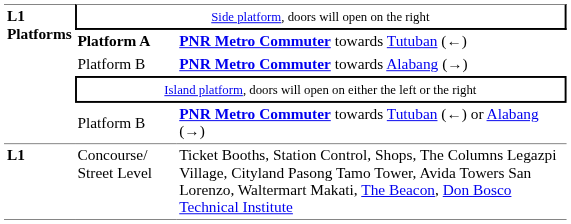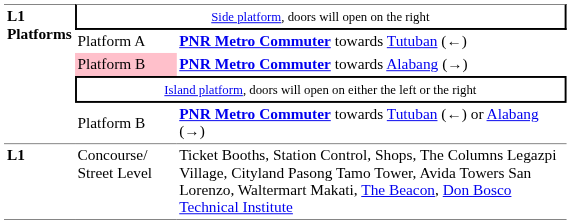(114, 41) bold -> (111, 41) normal
(111, 64) no background -> (111, 64) pink background
